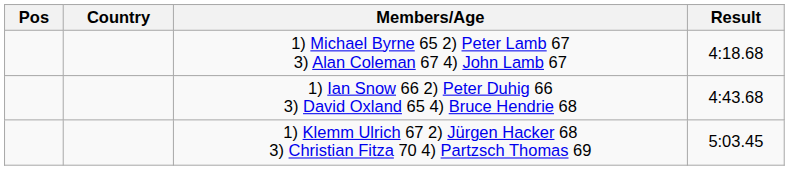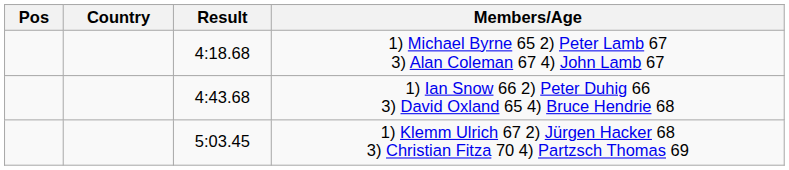columns swapped: (430, 17) <-> (736, 17)
